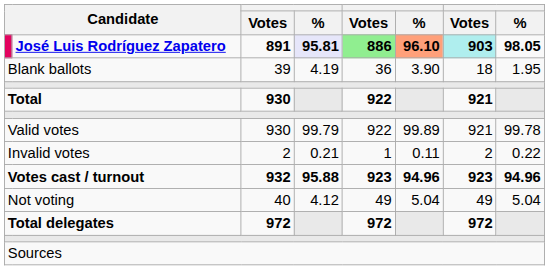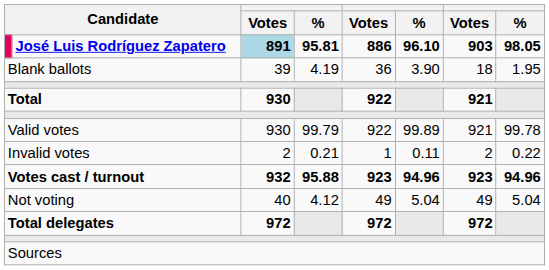(278, 46) no background -> (278, 46) lightblue background
(320, 46) lavender background -> (320, 46) no background
(379, 46) lightgreen background -> (379, 46) no background
(421, 46) lightsalmon background -> (421, 46) no background
(480, 46) paleturquoise background -> (480, 46) no background
